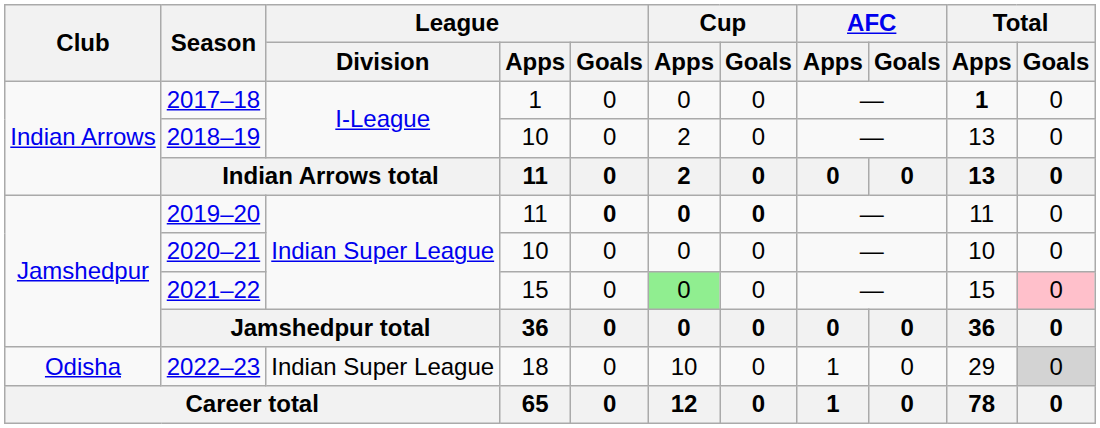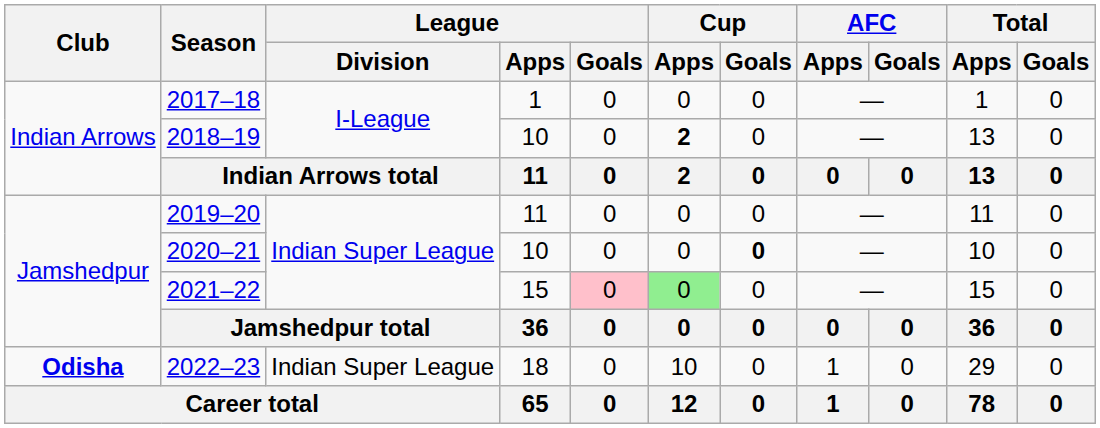(982, 99) bold -> (982, 99) normal
(684, 137) normal -> (684, 137) bold
(610, 213) bold -> (610, 213) normal
(684, 213) bold -> (684, 213) normal
(758, 213) bold -> (758, 213) normal
(758, 251) normal -> (758, 251) bold
(610, 289) no background -> (610, 289) pink background
(1056, 289) pink background -> (1056, 289) no background
(83, 366) normal -> (83, 366) bold
(1056, 366) lightgrey background -> (1056, 366) no background
